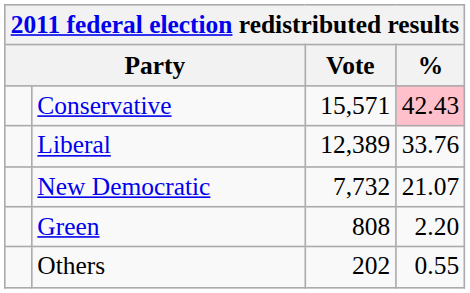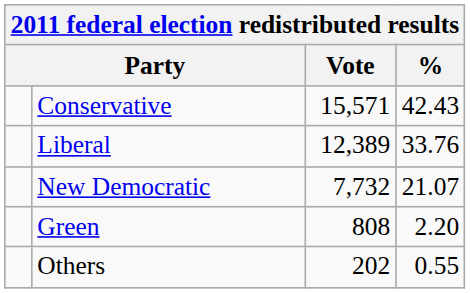(430, 105) pink background -> (430, 105) no background
